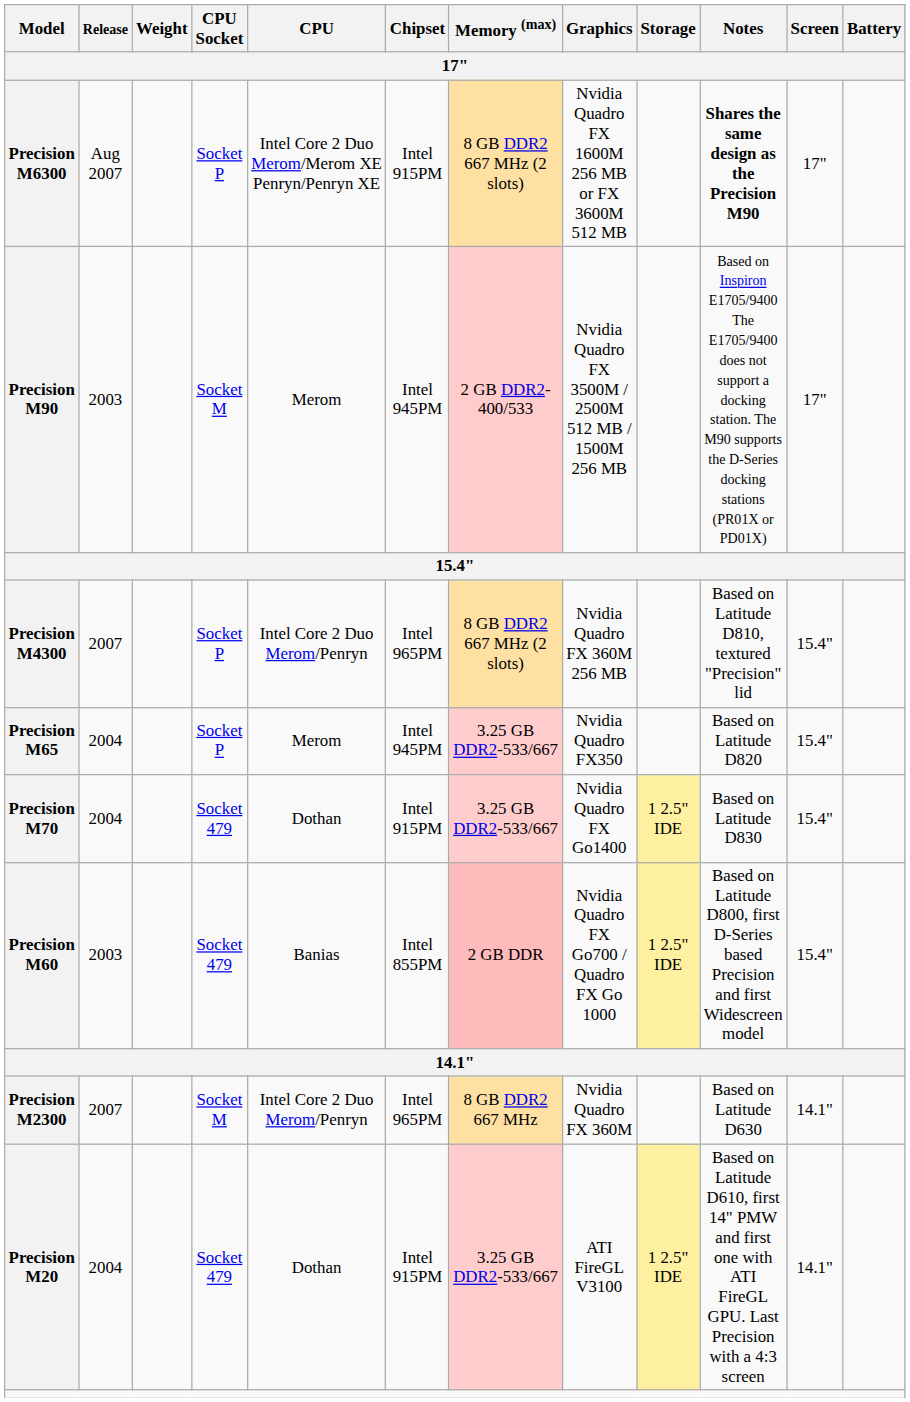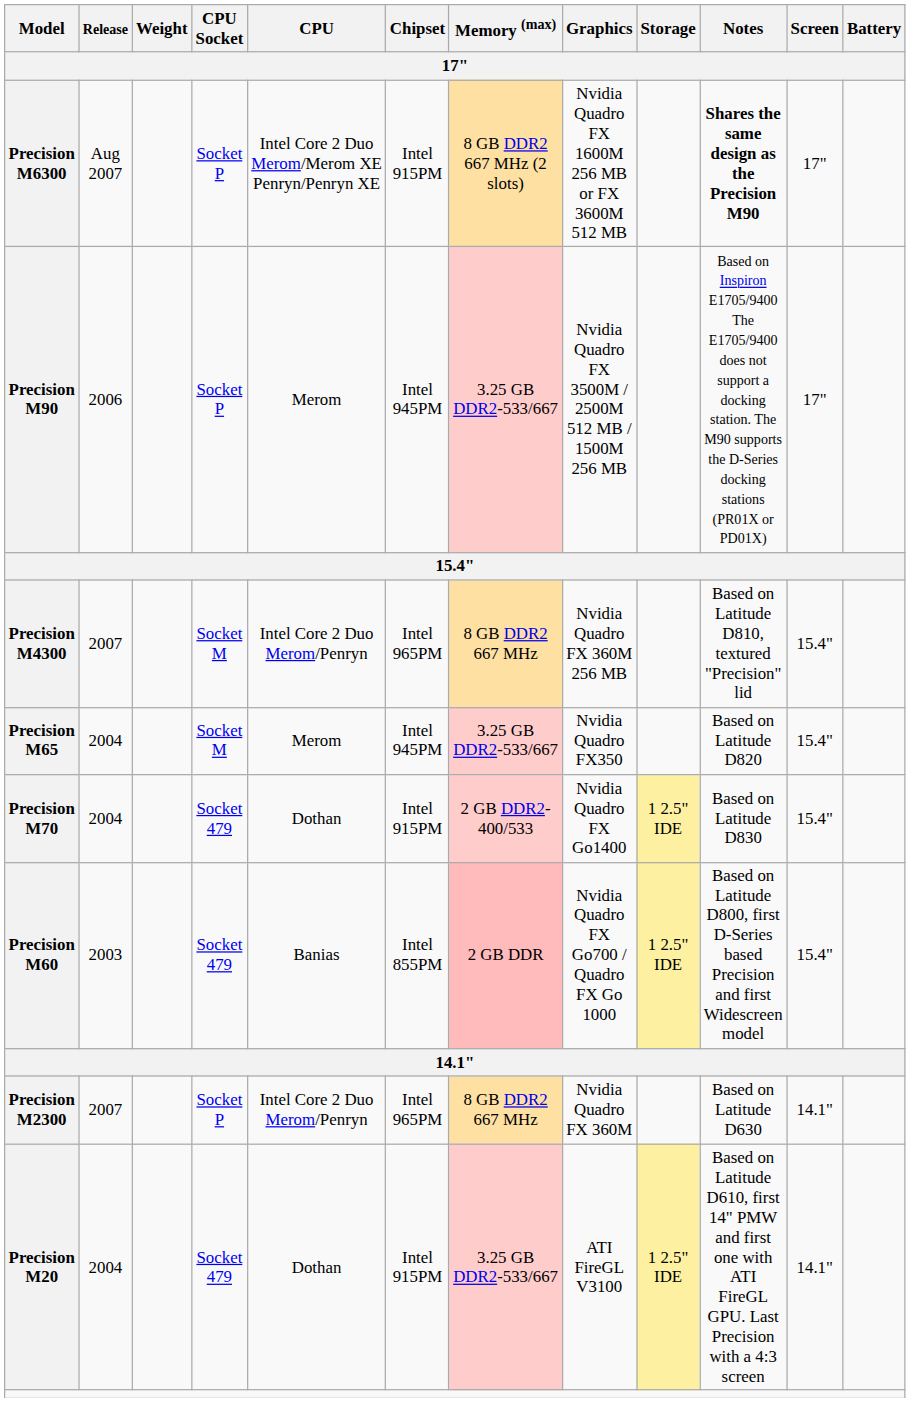(105, 399) 2003 -> (105, 399) 2006
(219, 399) Socket M -> (219, 399) Socket P
(506, 399) 2 GB DDR2-400/533 -> (506, 399) 3.25 GB DDR2-533/667
(219, 643) Socket P -> (219, 643) Socket M
(506, 643) 8 GB DDR2 667 MHz (2 slots) -> (506, 643) 8 GB DDR2 667 MHz
(219, 740) Socket P -> (219, 740) Socket M
(506, 817) 3.25 GB DDR2-533/667 -> (506, 817) 2 GB DDR2-400/533
(219, 1109) Socket M -> (219, 1109) Socket P
